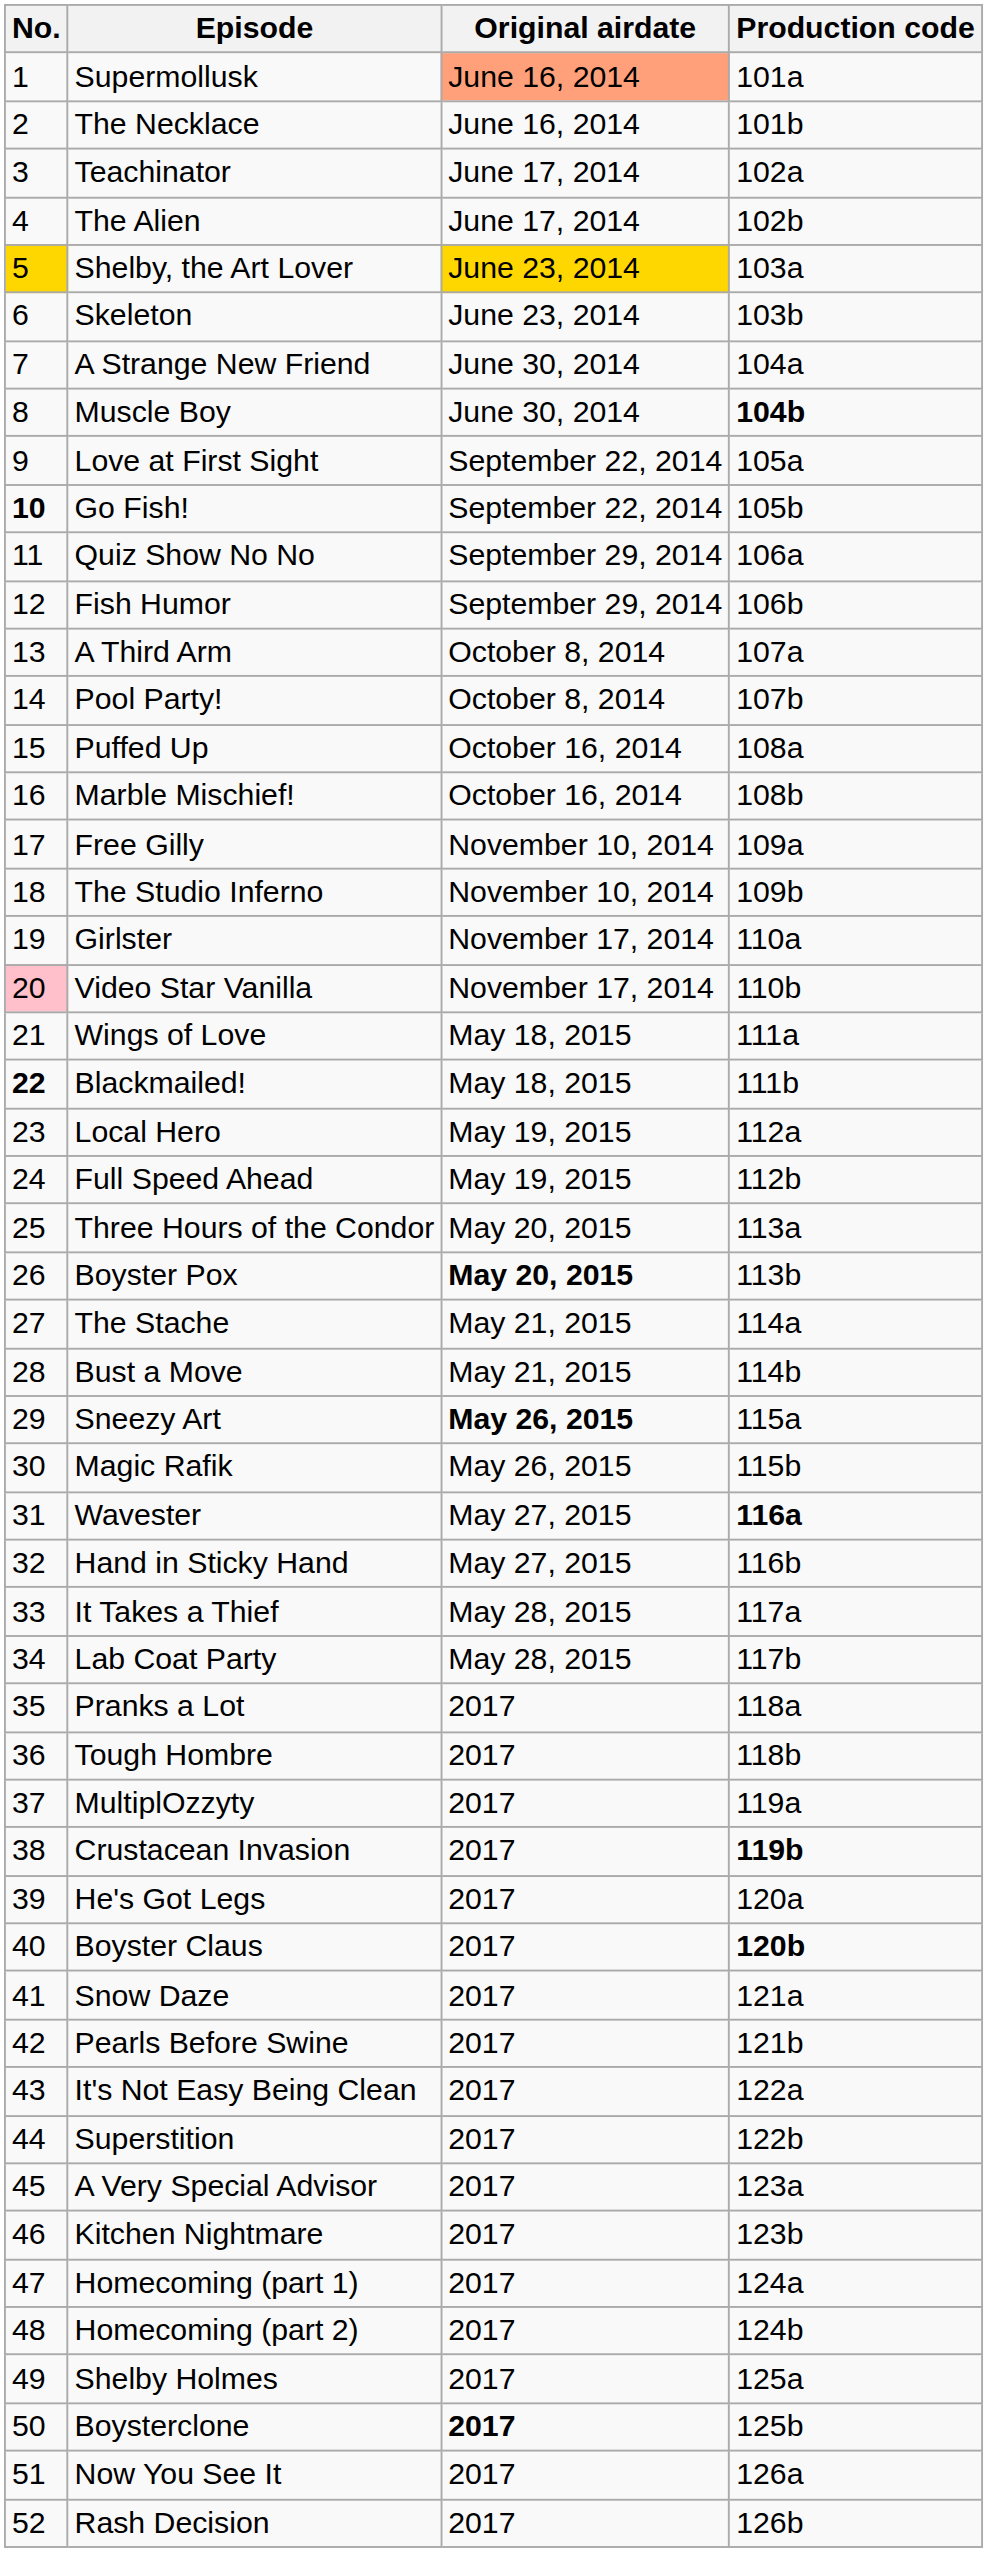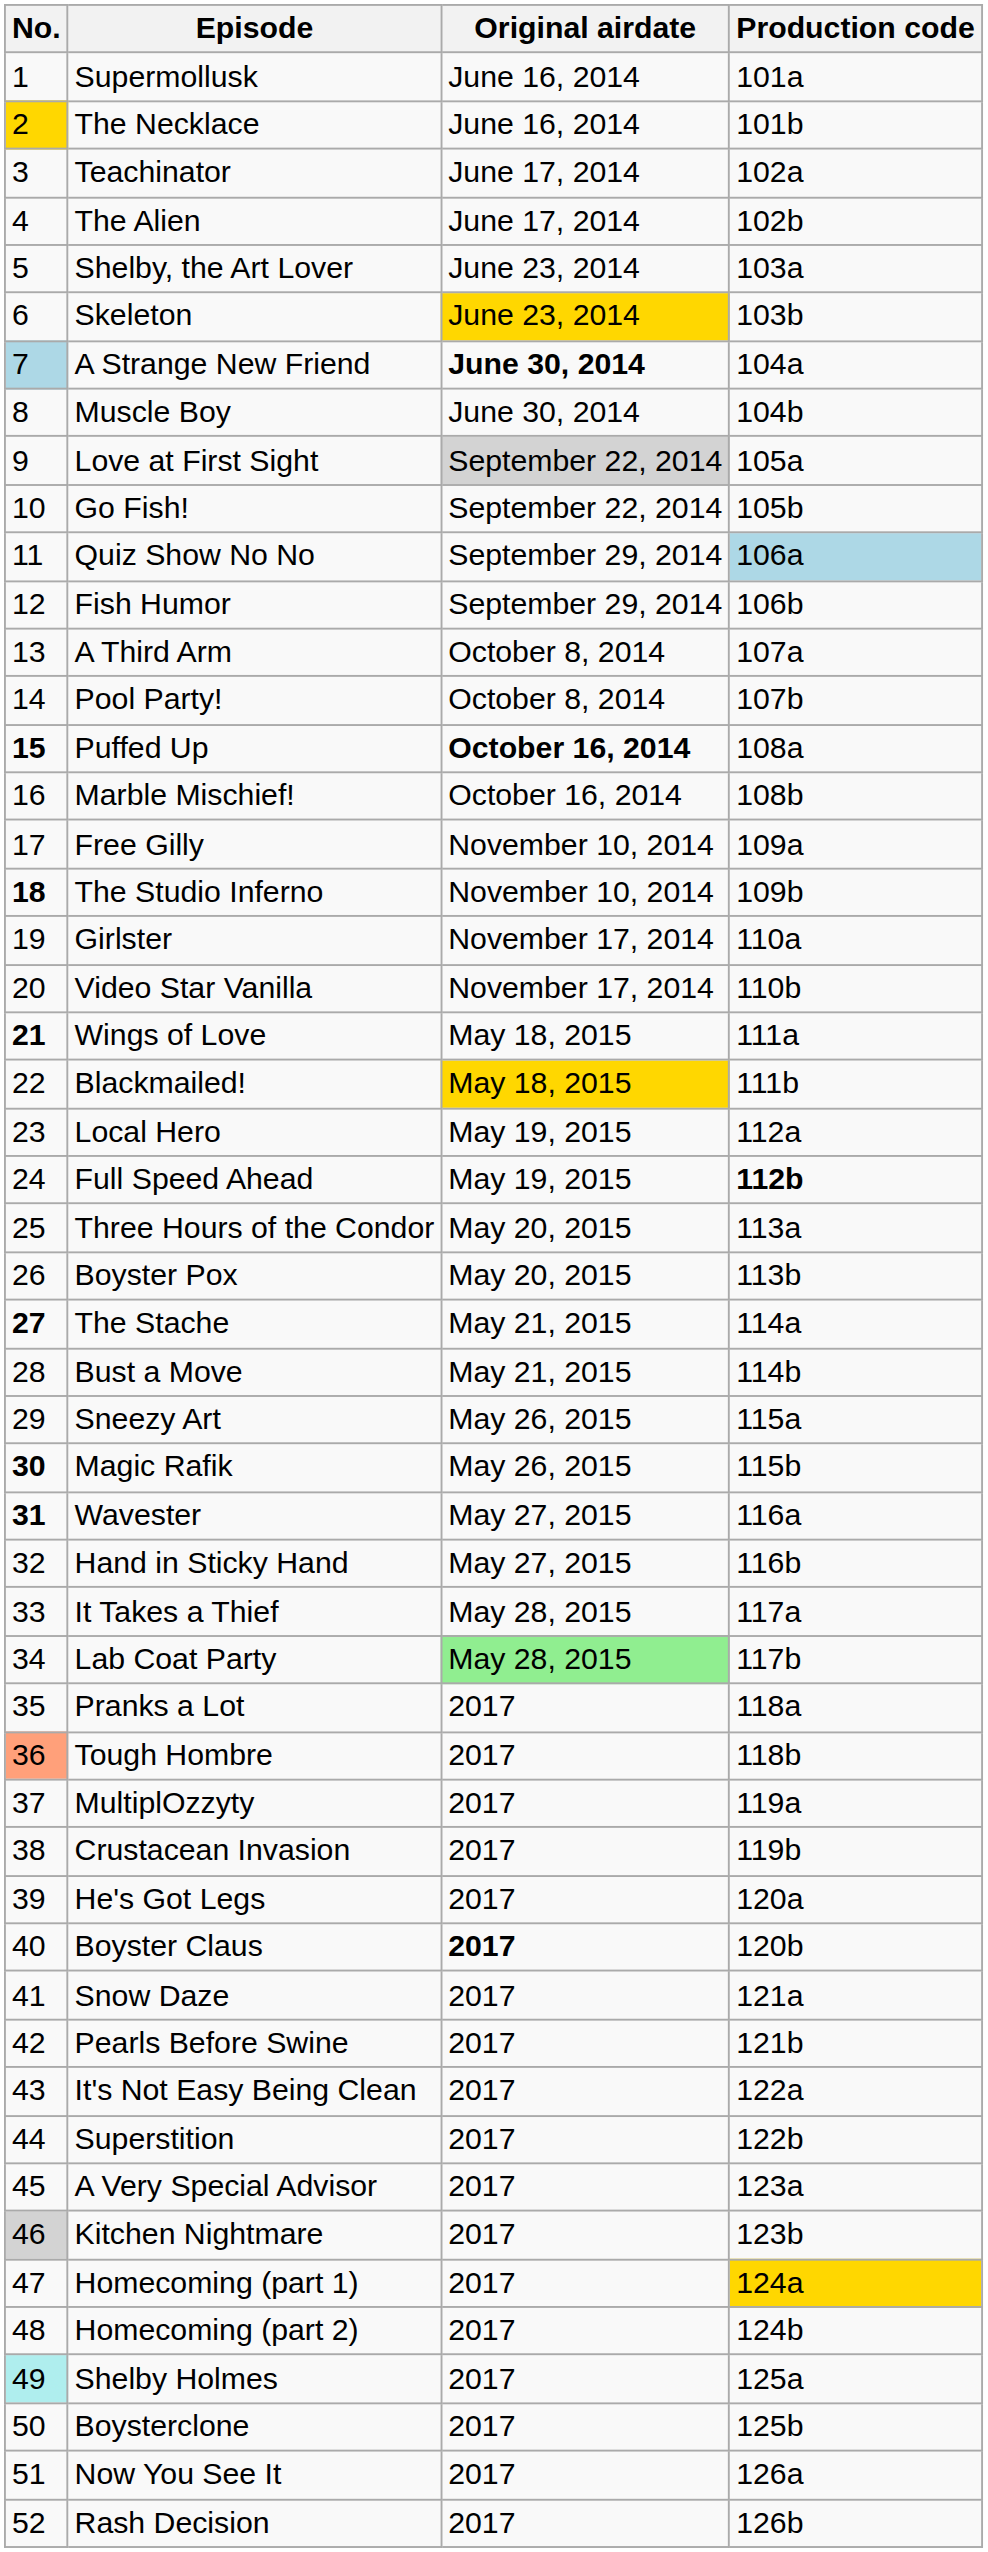(544, 76) lightsalmon background -> (544, 76) no background
(20, 124) no background -> (20, 124) gold background
(20, 268) gold background -> (20, 268) no background
(544, 268) gold background -> (544, 268) no background
(544, 316) no background -> (544, 316) gold background
(20, 364) no background -> (20, 364) lightblue background
(544, 364) normal -> (547, 364) bold
(771, 412) bold -> (770, 412) normal
(585, 460) no background -> (585, 460) lightgrey background
(29, 508) bold -> (29, 508) normal
(770, 556) no background -> (770, 556) lightblue background
(29, 747) normal -> (29, 747) bold
(565, 747) normal -> (569, 747) bold
(29, 891) normal -> (29, 891) bold
(29, 987) pink background -> (29, 987) no background
(29, 1035) normal -> (29, 1035) bold
(29, 1083) bold -> (29, 1083) normal
(540, 1083) no background -> (540, 1083) gold background
(769, 1179) normal -> (770, 1179) bold
(541, 1275) bold -> (540, 1275) normal
(29, 1323) normal -> (29, 1323) bold
(541, 1419) bold -> (540, 1419) normal
(29, 1467) normal -> (29, 1467) bold
(29, 1515) normal -> (29, 1515) bold
(769, 1515) bold -> (769, 1515) normal
(540, 1659) no background -> (540, 1659) lightgreen background
(29, 1754) no background -> (29, 1754) lightsalmon background
(770, 1850) bold -> (769, 1850) normal
(482, 1946) normal -> (482, 1946) bold
(771, 1946) bold -> (770, 1946) normal
(29, 2234) no background -> (29, 2234) lightgrey background
(770, 2282) no background -> (770, 2282) gold background
(29, 2378) no background -> (29, 2378) paleturquoise background
(482, 2426) bold -> (482, 2426) normal
